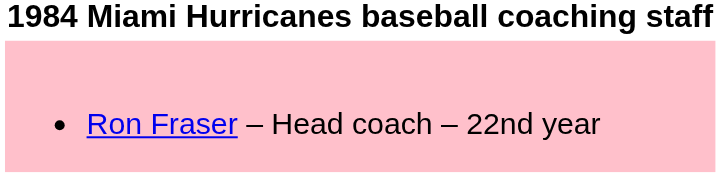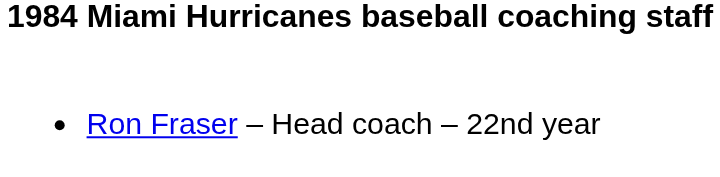(360, 124) pink background -> (360, 124) no background
